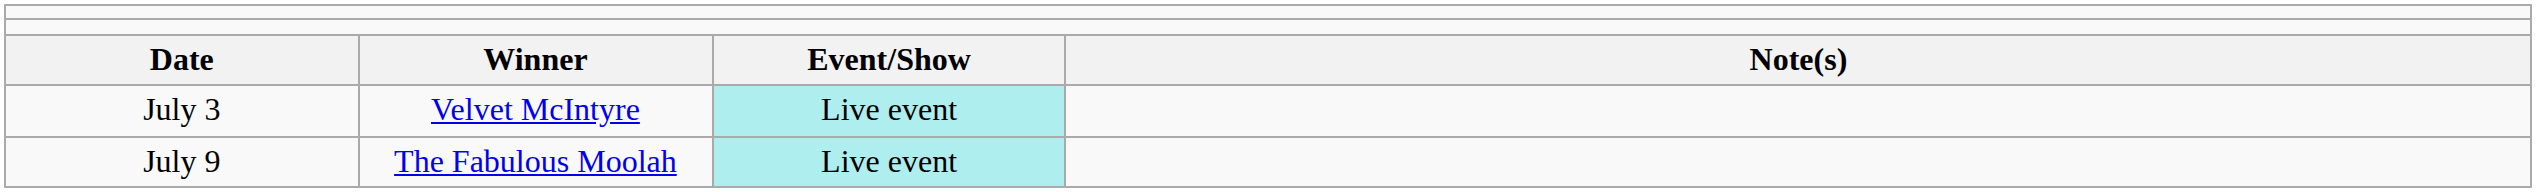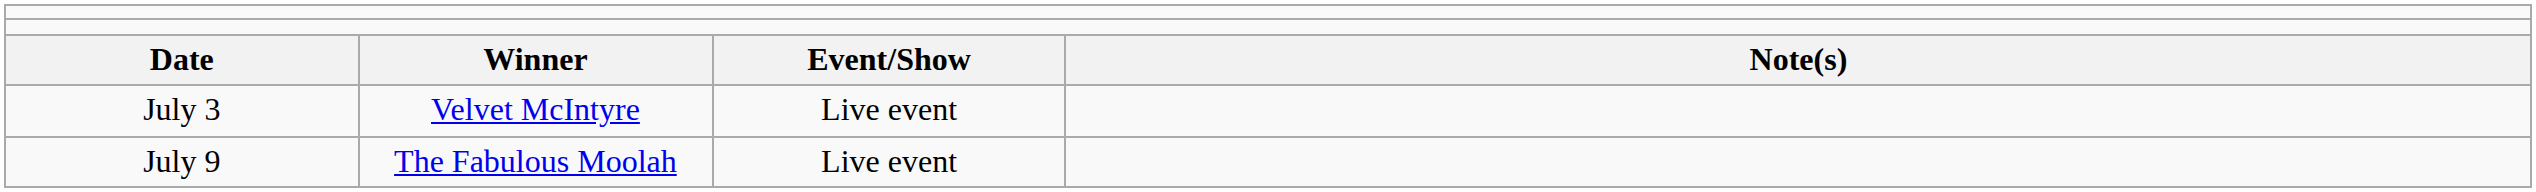(889, 110) paleturquoise background -> (889, 110) no background
(889, 160) paleturquoise background -> (889, 160) no background
